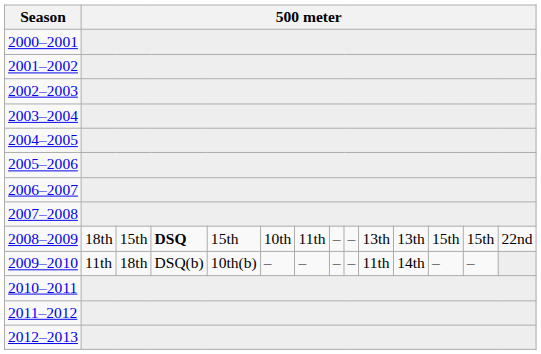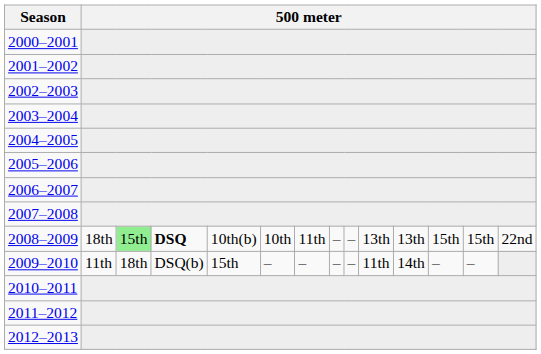(134, 238) no background -> (134, 238) lightgreen background
(225, 238) 15th -> (234, 238) 10th(b)
(234, 263) 10th(b) -> (225, 263) 15th
